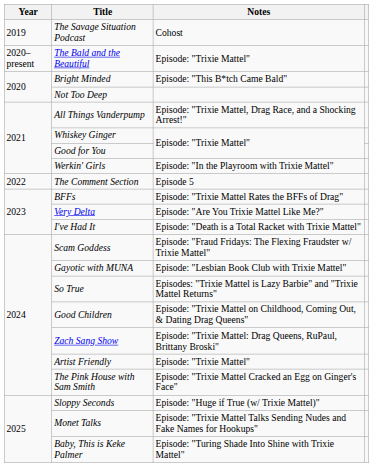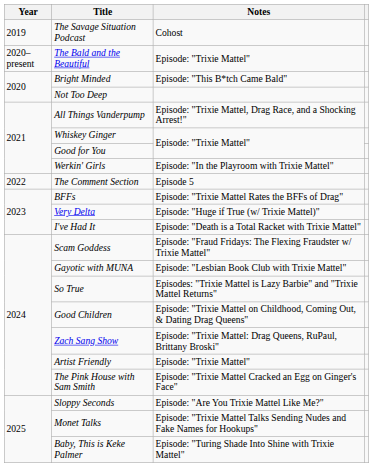(240, 211) Episode: "Are You Trixie Mattel Like Me?" -> (238, 211) Episode: "Huge if True (w/ Trixie Mattel)"
(238, 403) Episode: "Huge if True (w/ Trixie Mattel)" -> (240, 403) Episode: "Are You Trixie Mattel Like Me?"
